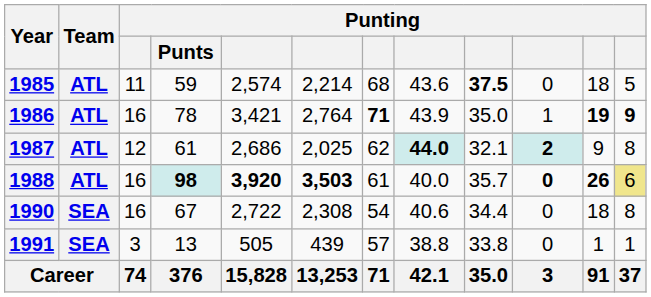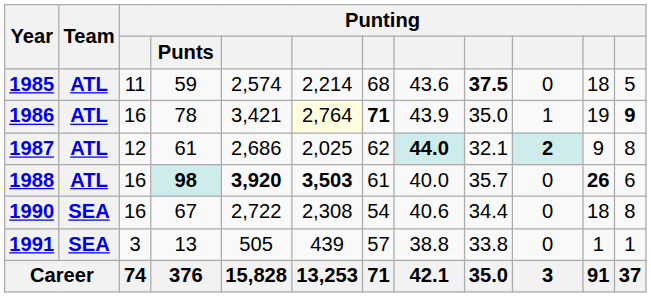(327, 116) no background -> (327, 116) lightyellow background
(598, 116) bold -> (598, 116) normal
(548, 180) bold -> (548, 180) normal
(630, 180) khaki background -> (630, 180) no background
